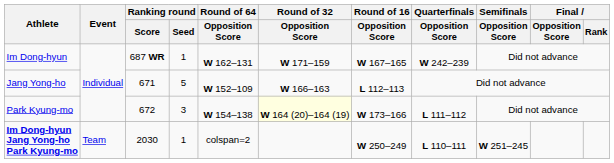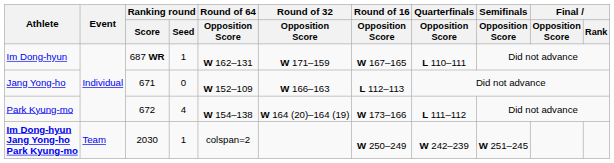(444, 63) W 242–239 -> (444, 63) L 110–111
(183, 83) 5 -> (183, 83) 0
(183, 109) 3 -> (183, 109) 4
(305, 115) lightyellow background -> (305, 115) no background
(444, 146) L 110–111 -> (444, 146) W 242–239
